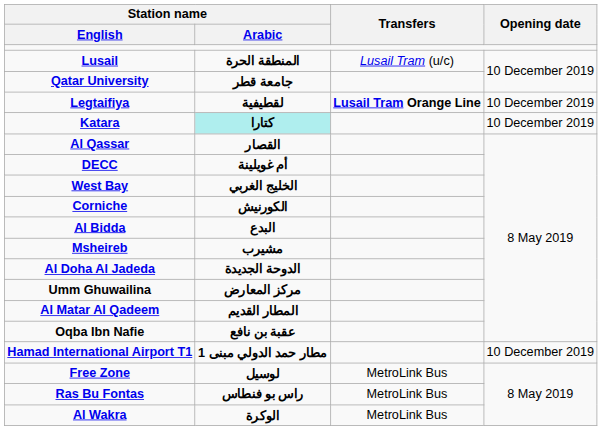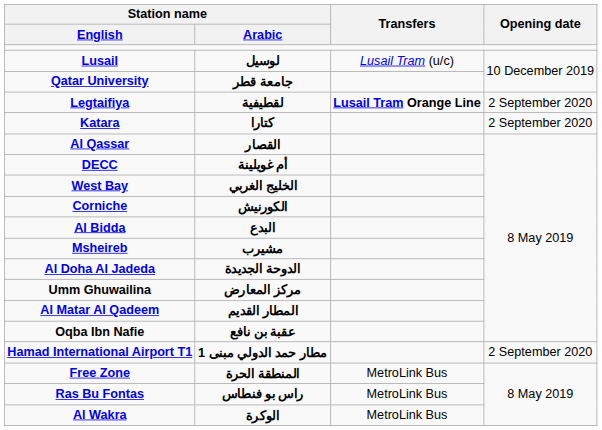(263, 61) المنطقة الحرة -> (263, 61) لوسيل
(540, 102) 10 December 2019 -> (540, 102) 2 September 2020
(263, 123) paleturquoise background -> (263, 123) no background
(540, 123) 10 December 2019 -> (540, 123) 2 September 2020
(540, 352) 10 December 2019 -> (540, 352) 2 September 2020
(263, 373) لوسيل -> (263, 373) المنطقة الحرة
